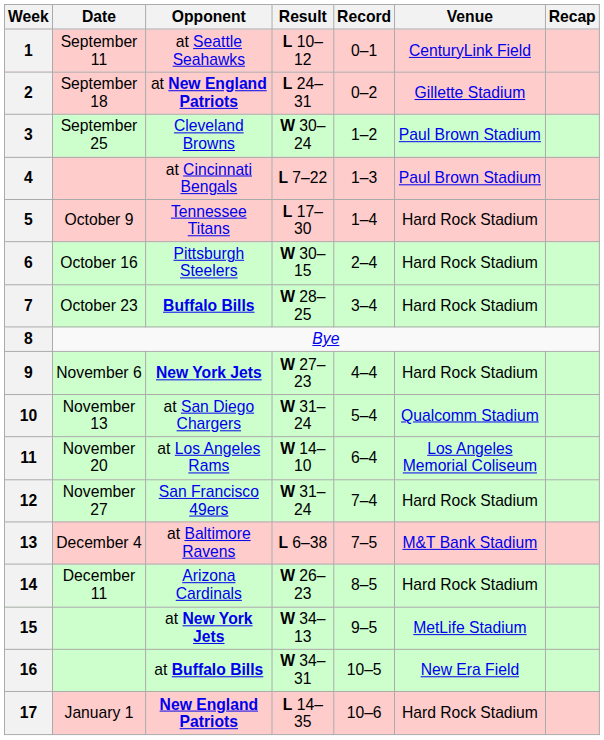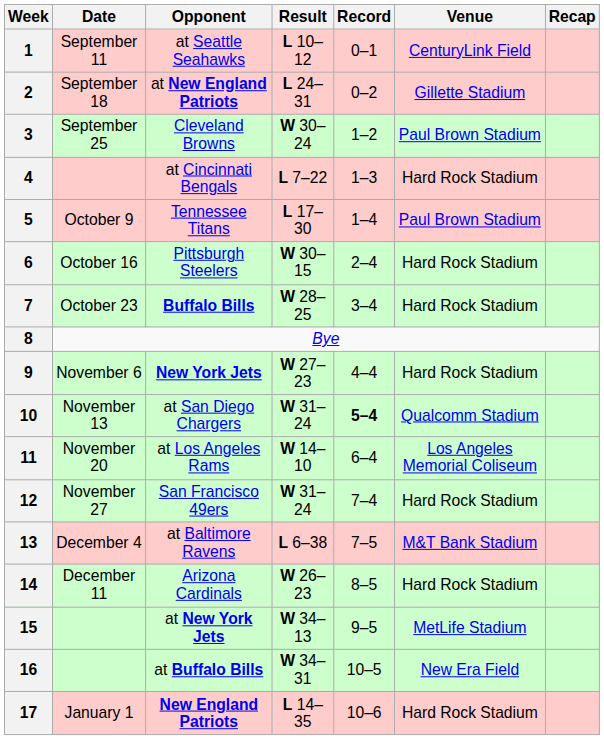(470, 178) Paul Brown Stadium -> (470, 178) Hard Rock Stadium
(470, 220) Hard Rock Stadium -> (470, 220) Paul Brown Stadium
(364, 415) normal -> (364, 415) bold
